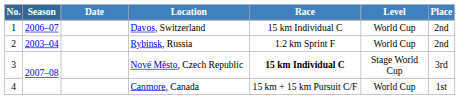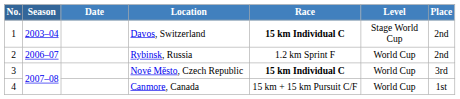(42, 28) 2006–07 -> (42, 34) 2003–04
(305, 28) normal -> (305, 34) bold
(395, 28) World Cup -> (395, 34) Stage World Cup
(42, 44) 2003–04 -> (42, 55) 2006–07
(395, 65) Stage World Cup -> (395, 71) World Cup
